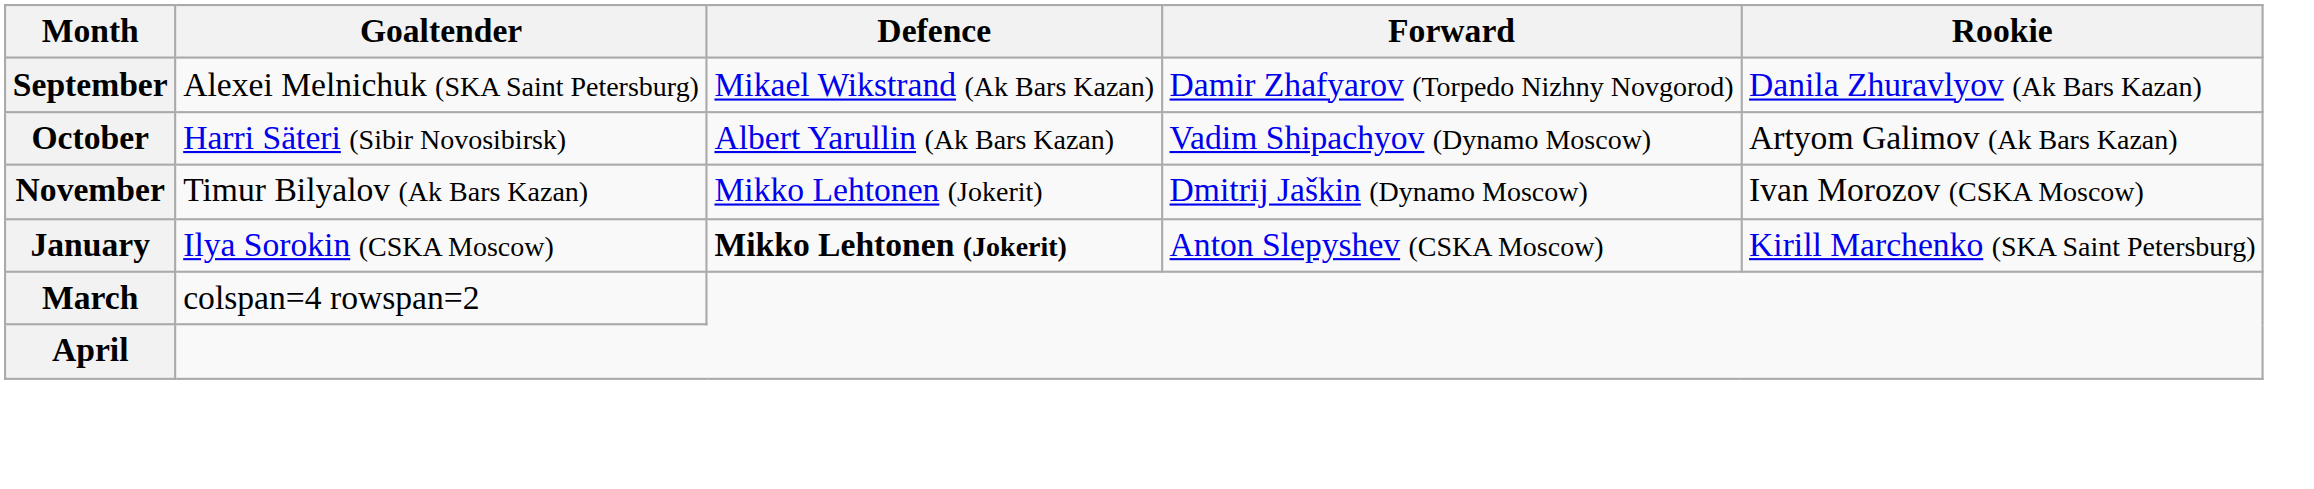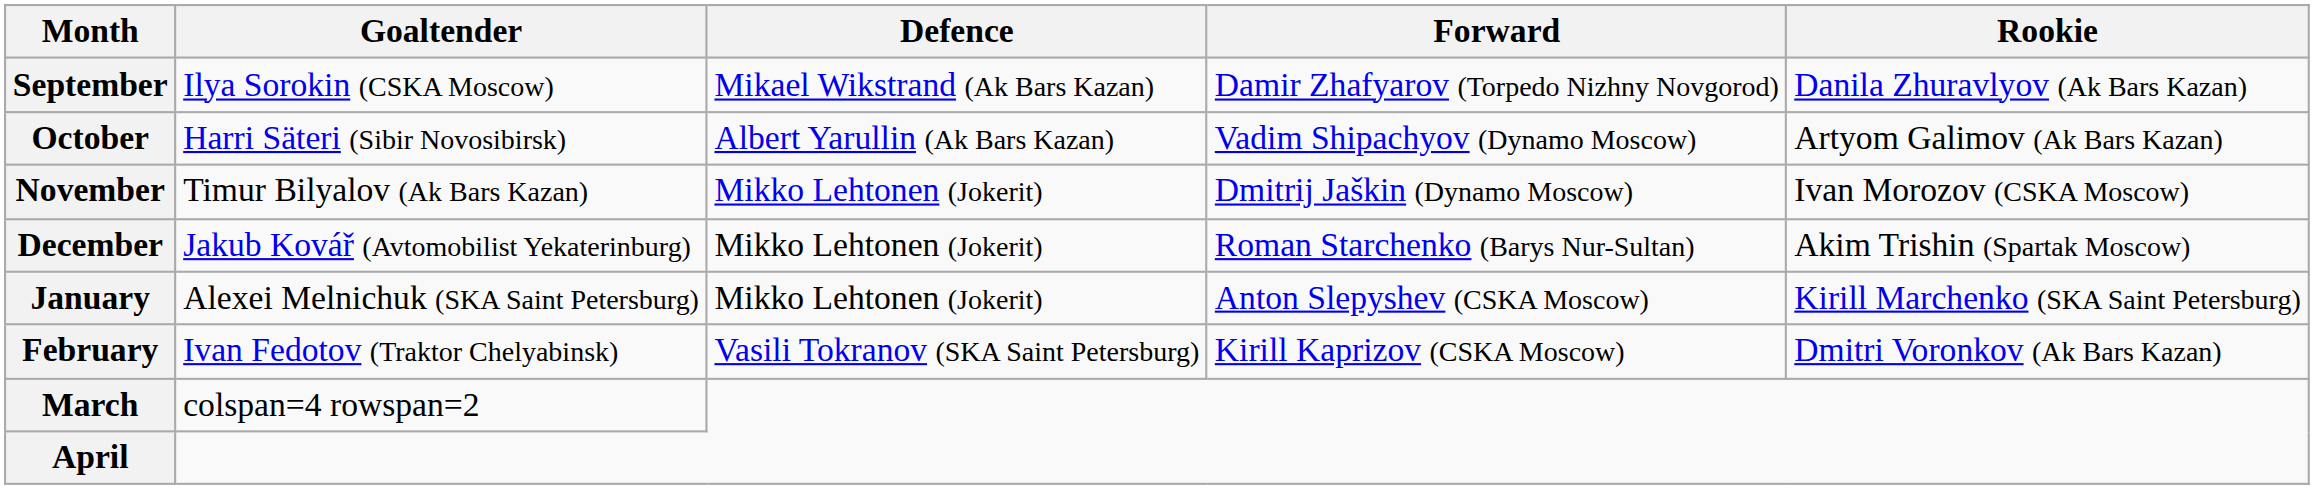(441, 84) Alexei Melnichuk (SKA Saint Petersburg) -> (368, 84) Ilya Sorokin (CSKA Moscow)
+ row: (90, 244)
(368, 244) Ilya Sorokin (CSKA Moscow) -> (441, 297) Alexei Melnichuk (SKA Saint Petersburg)
(891, 244) bold -> (879, 297) normal
+ row: (90, 350)
